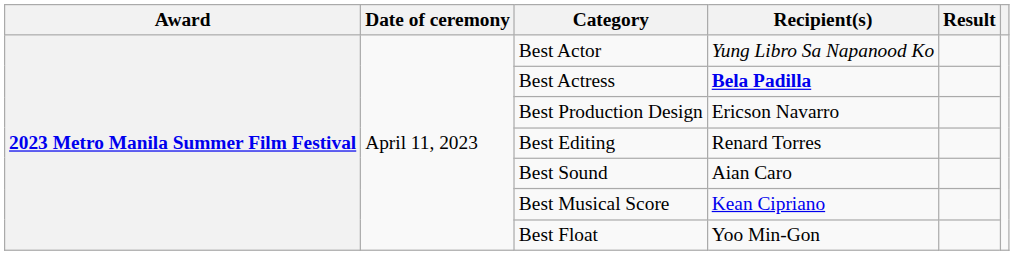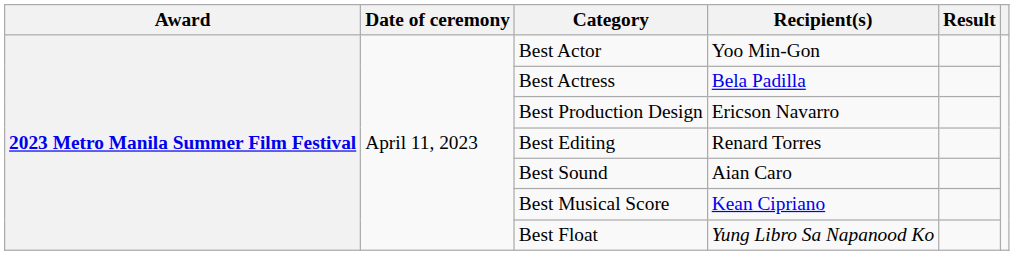(823, 50) Yung Libro Sa Napanood Ko -> (766, 50) Yoo Min-Gon
(761, 81) bold -> (759, 81) normal
(766, 234) Yoo Min-Gon -> (823, 234) Yung Libro Sa Napanood Ko
